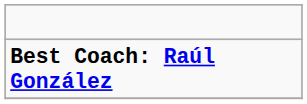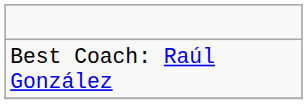(113, 69) bold -> (113, 69) normal
